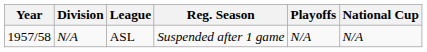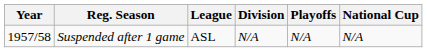columns swapped: (80, 15) <-> (221, 15)
